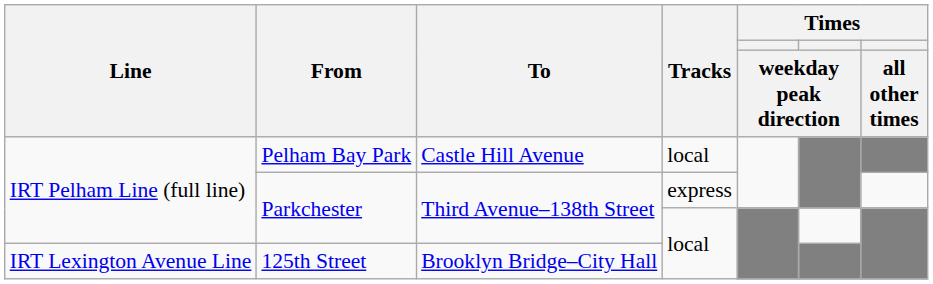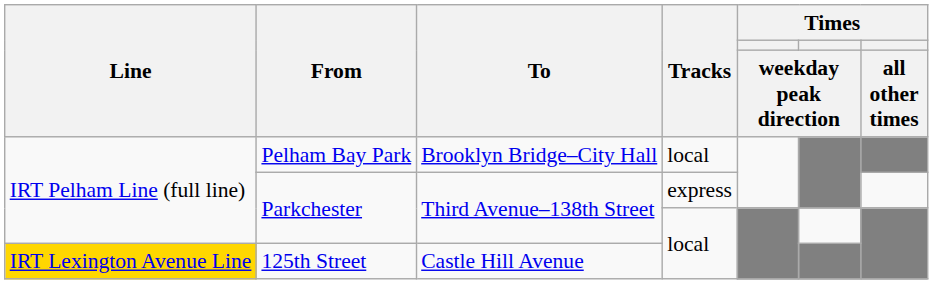(502, 154) Castle Hill Avenue -> (539, 154) Brooklyn Bridge–City Hall
(131, 261) no background -> (131, 261) gold background
(539, 261) Brooklyn Bridge–City Hall -> (502, 261) Castle Hill Avenue
